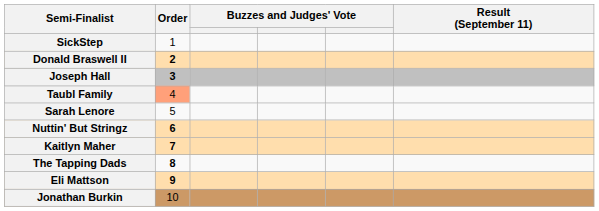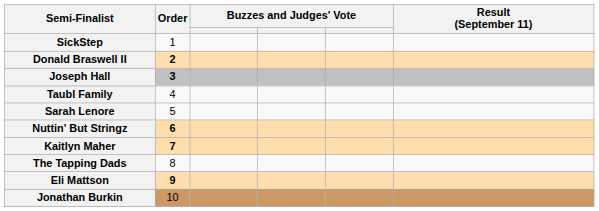(173, 94) lightsalmon background -> (173, 94) no background
(173, 163) bold -> (173, 163) normal
